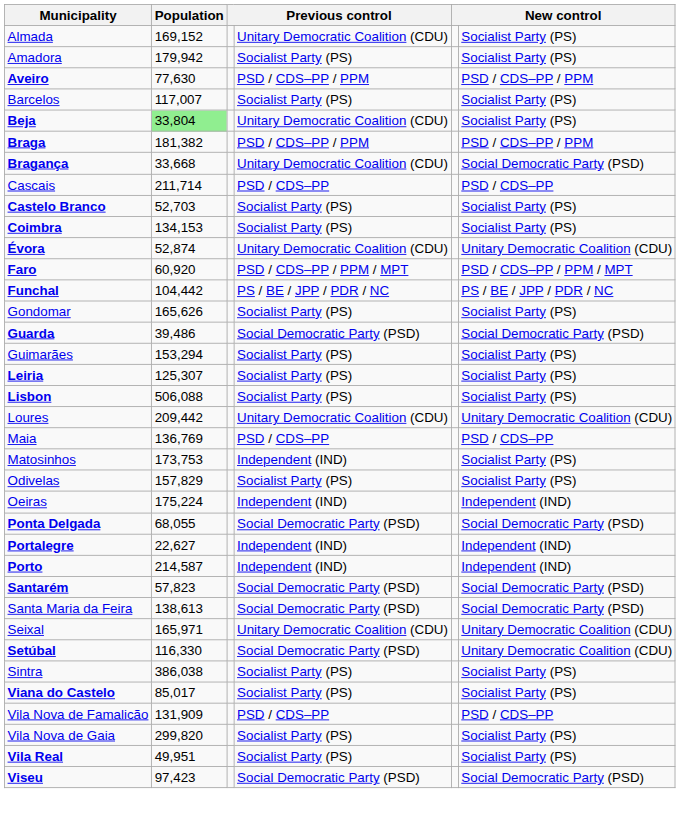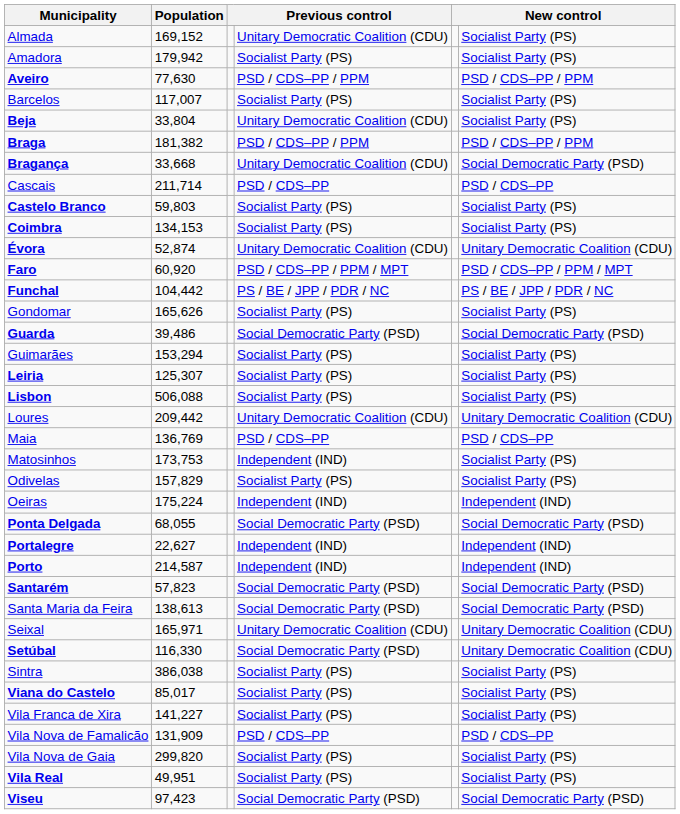(175, 121) lightgreen background -> (175, 121) no background
(175, 206) 52,703 -> (175, 206) 59,803
+ row: (64, 714)
